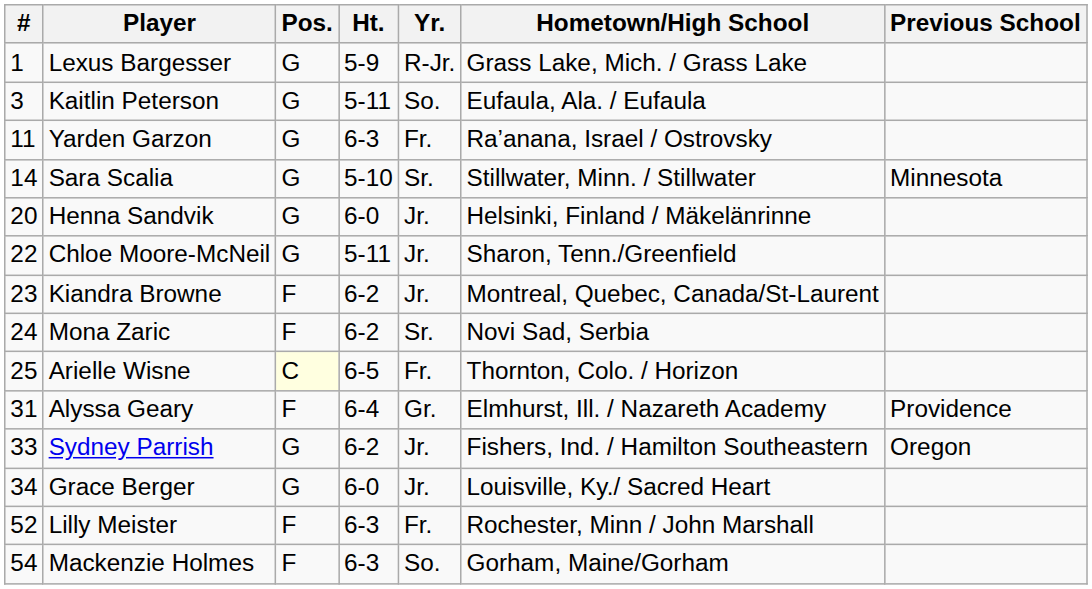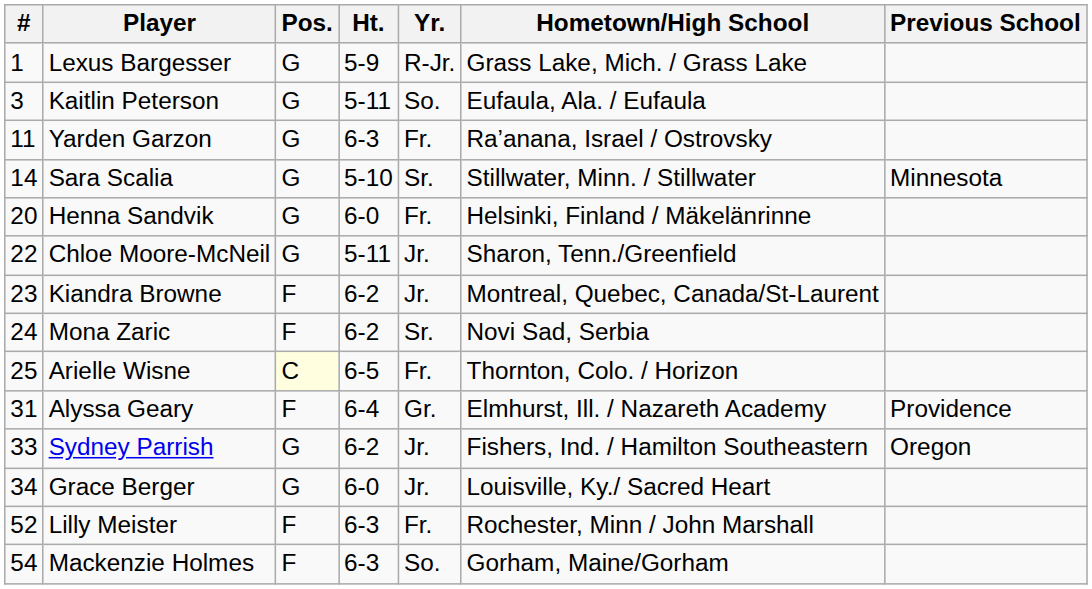(417, 216) Jr. -> (418, 216) Fr.
